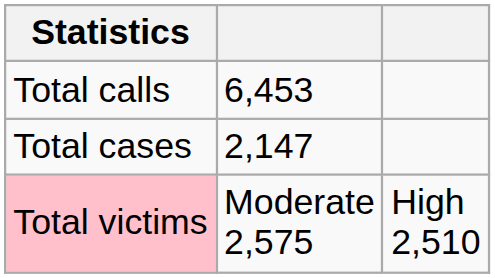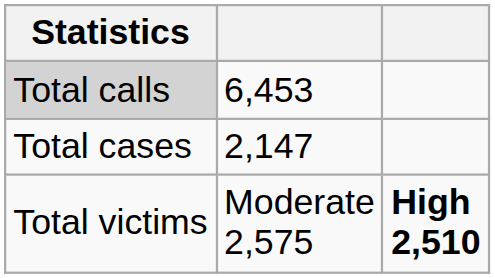(92, 89) no background -> (92, 89) lightgrey background
(110, 222) pink background -> (110, 222) no background
(436, 222) normal -> (436, 222) bold
